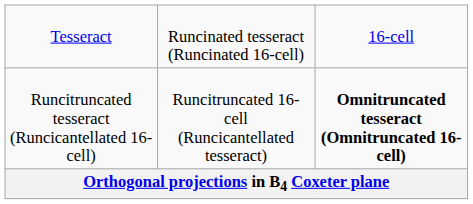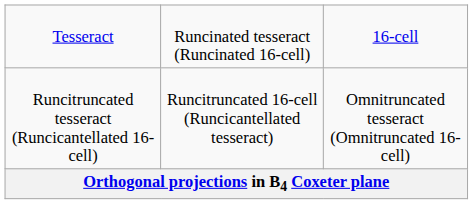(391, 127) bold -> (395, 127) normal
